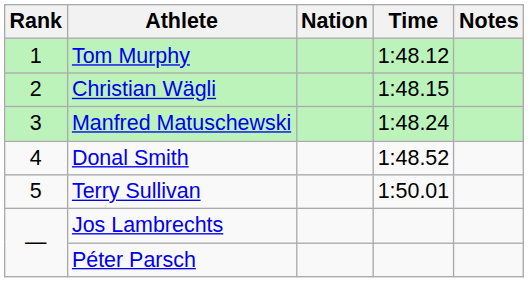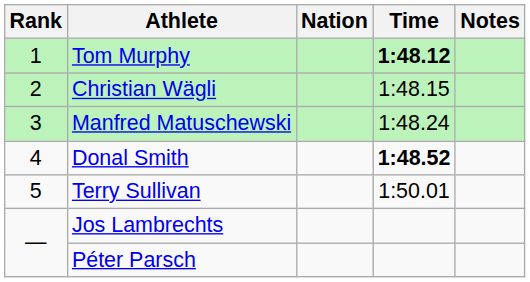(413, 55) normal -> (414, 55) bold
(413, 157) normal -> (414, 157) bold
